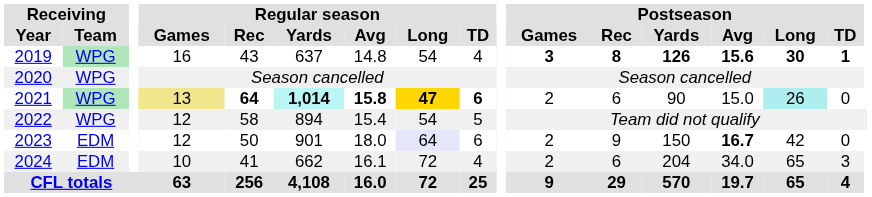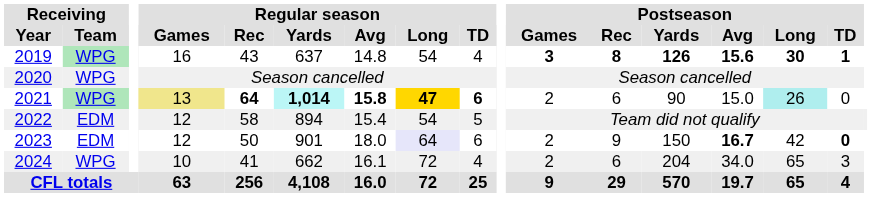(96, 119) WPG -> (96, 119) EDM
(845, 140) normal -> (845, 140) bold
(96, 161) EDM -> (96, 161) WPG
